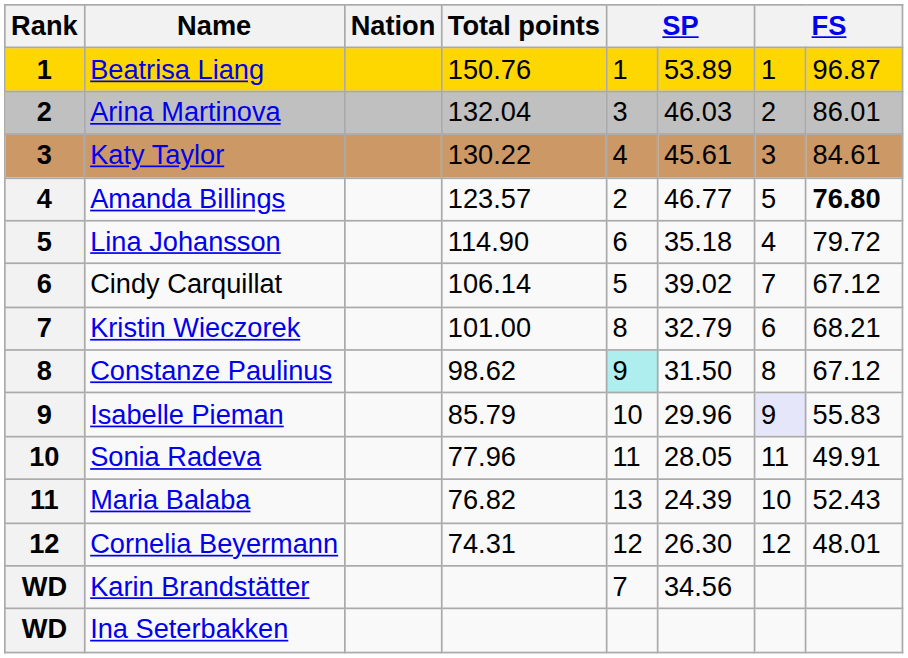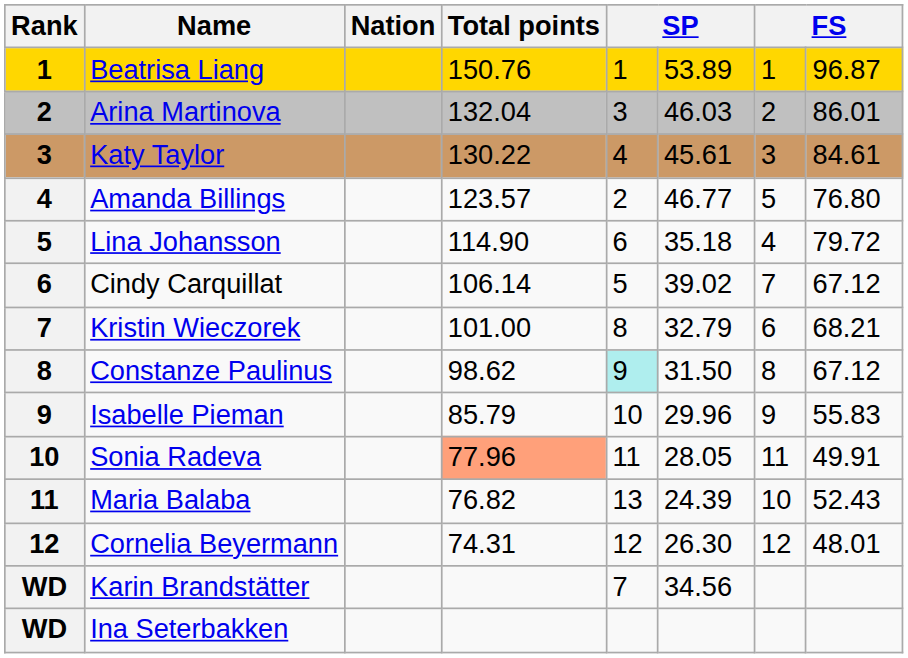(847, 198) bold -> (847, 198) normal
(769, 414) lavender background -> (769, 414) no background
(482, 457) no background -> (482, 457) lightsalmon background
